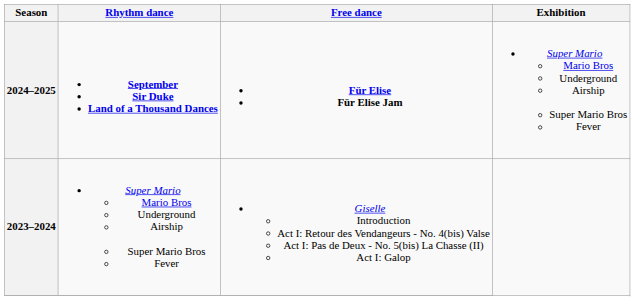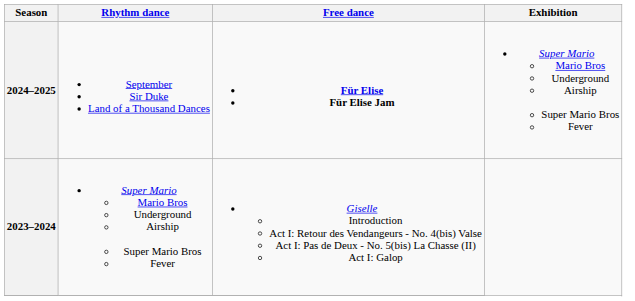(139, 96) bold -> (135, 96) normal
